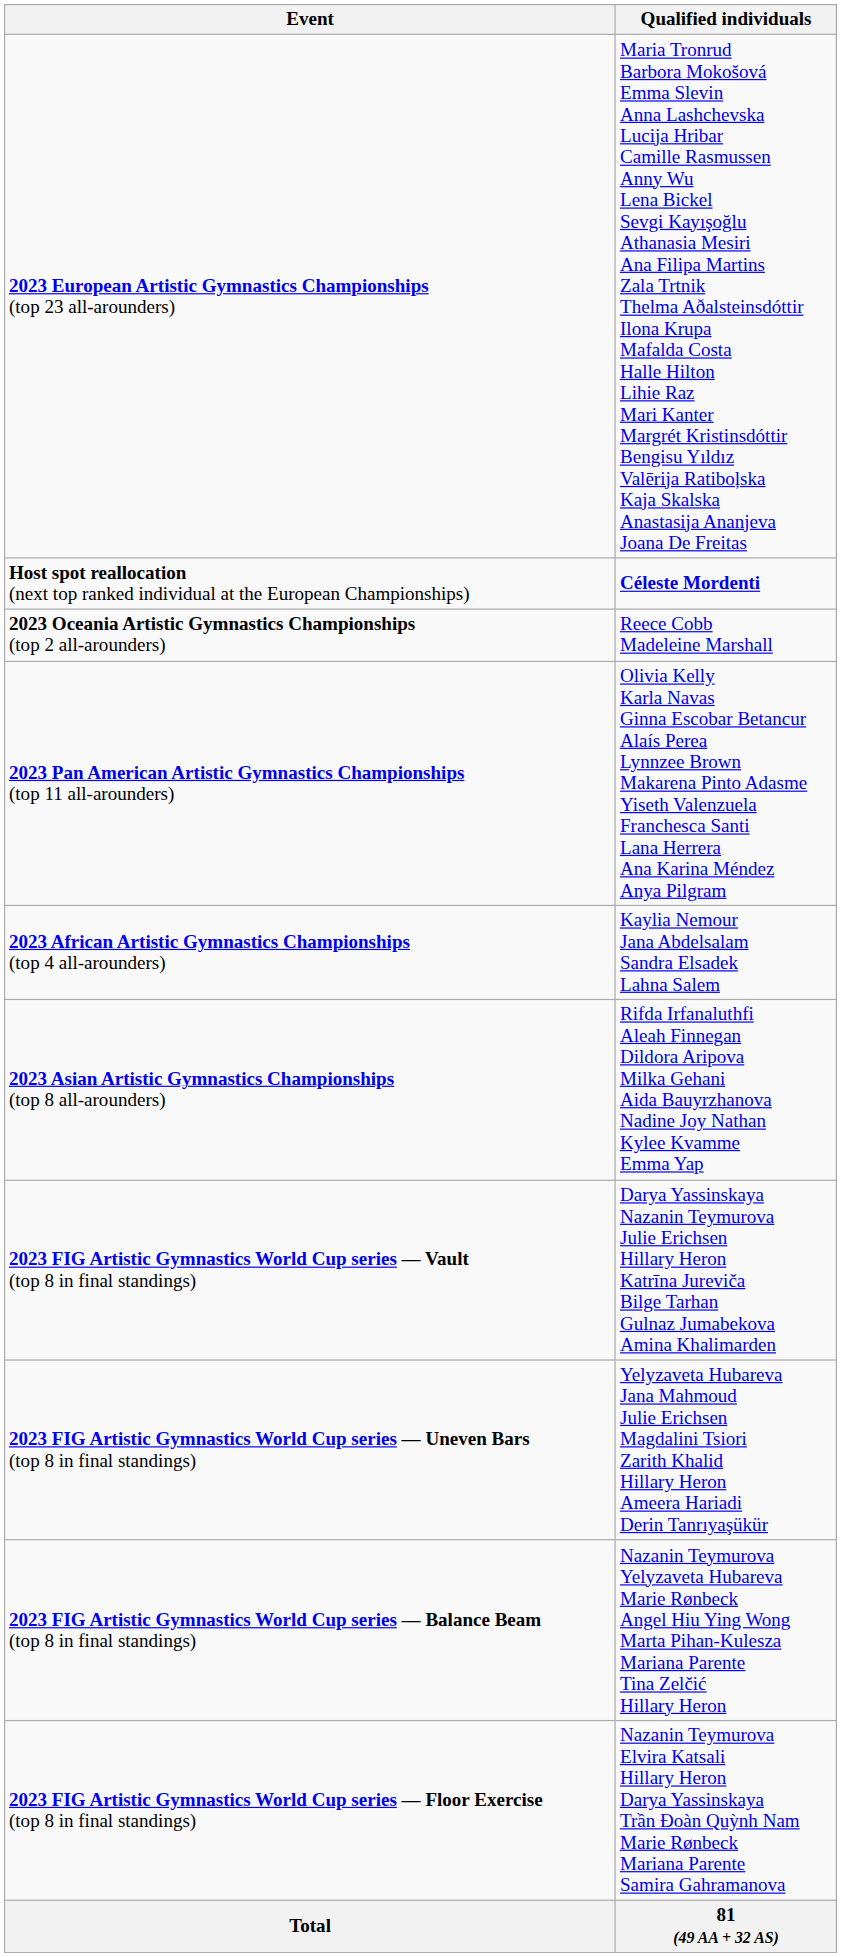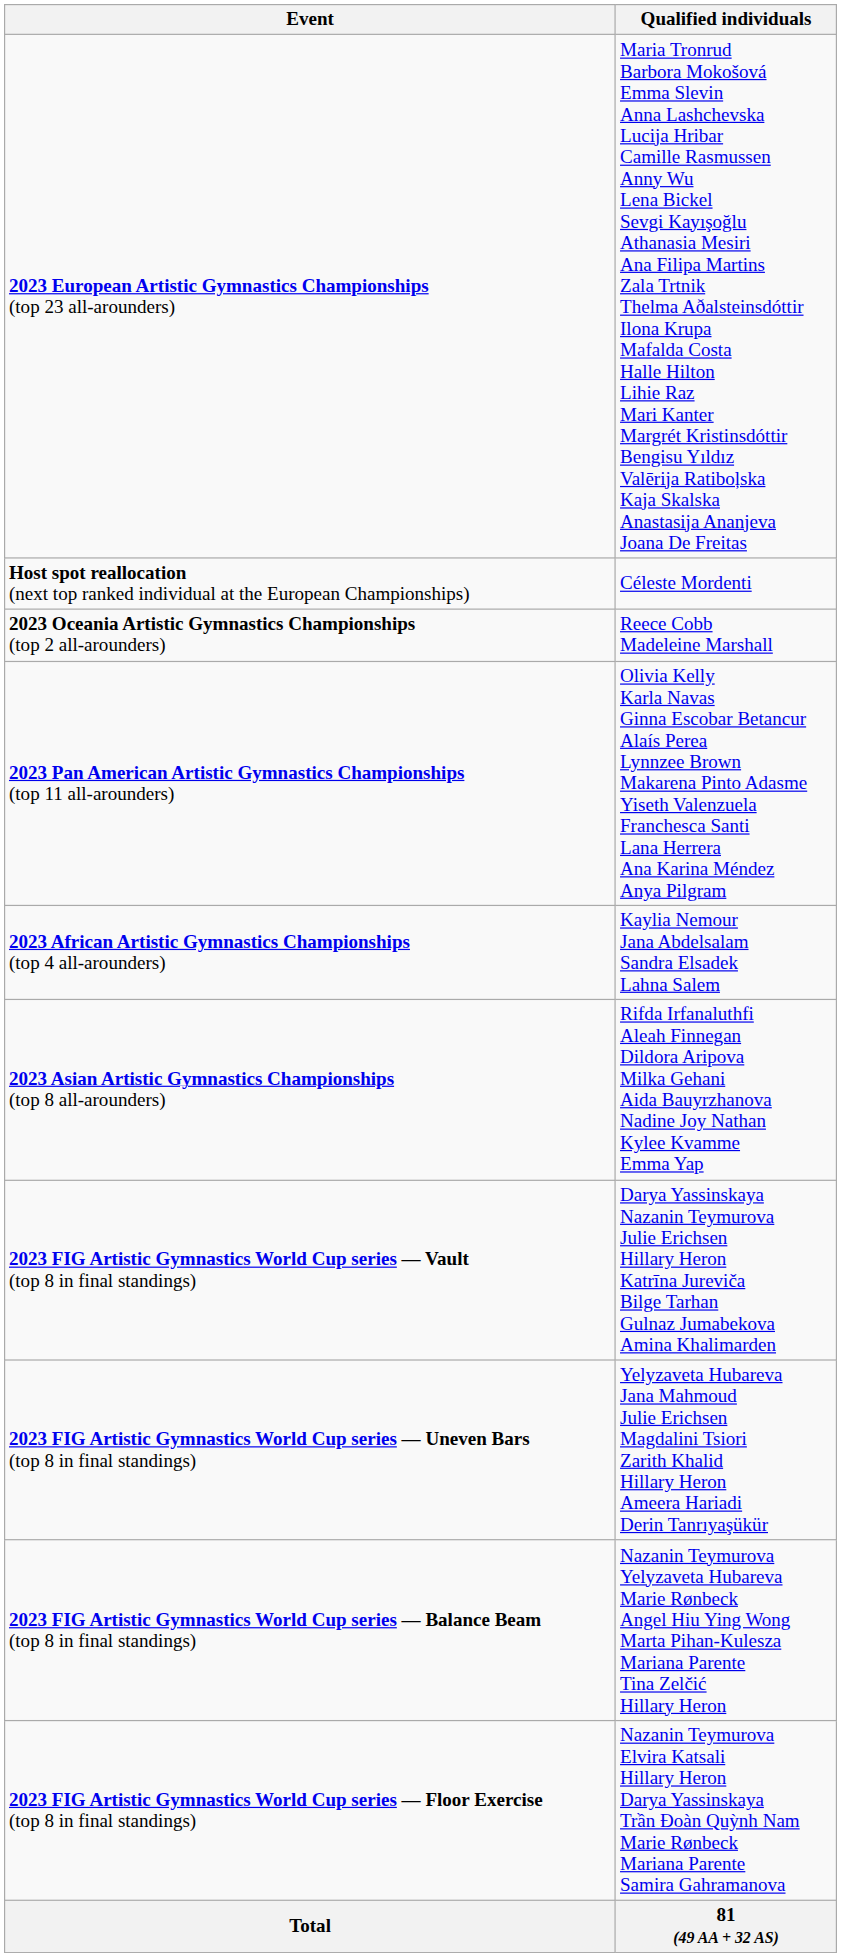(690, 583) bold -> (686, 583) normal
